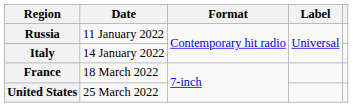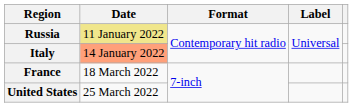(124, 33) no background -> (124, 33) khaki background
(124, 53) no background -> (124, 53) lightsalmon background
